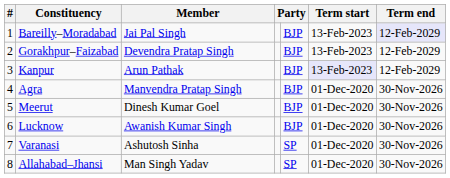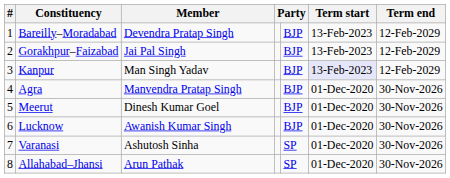(155, 32) Jai Pal Singh -> (179, 32) Devendra Pratap Singh
(410, 32) lavender background -> (410, 32) no background
(179, 51) Devendra Pratap Singh -> (155, 51) Jai Pal Singh
(154, 70) Arun Pathak -> (166, 70) Man Singh Yadav
(166, 164) Man Singh Yadav -> (154, 164) Arun Pathak
